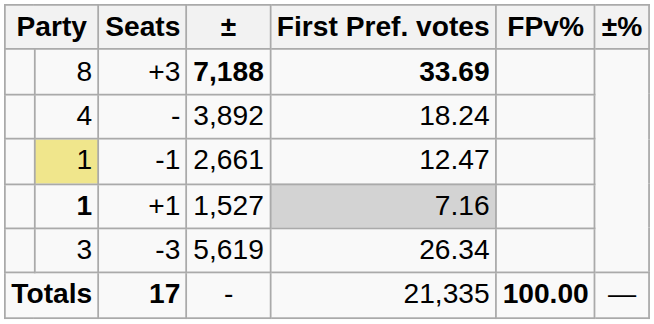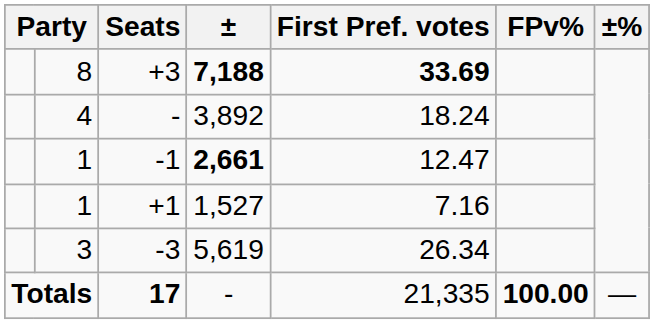(84, 160) khaki background -> (84, 160) no background
(229, 160) normal -> (229, 160) bold
(84, 205) bold -> (84, 205) normal
(462, 205) lightgrey background -> (462, 205) no background
